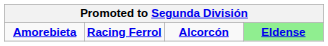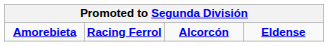(283, 31) lightgreen background -> (283, 31) no background
